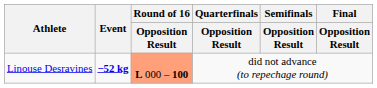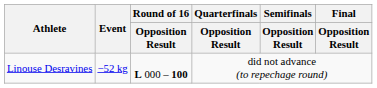(113, 68) bold -> (113, 68) normal
(162, 74) lightsalmon background -> (161, 74) no background
